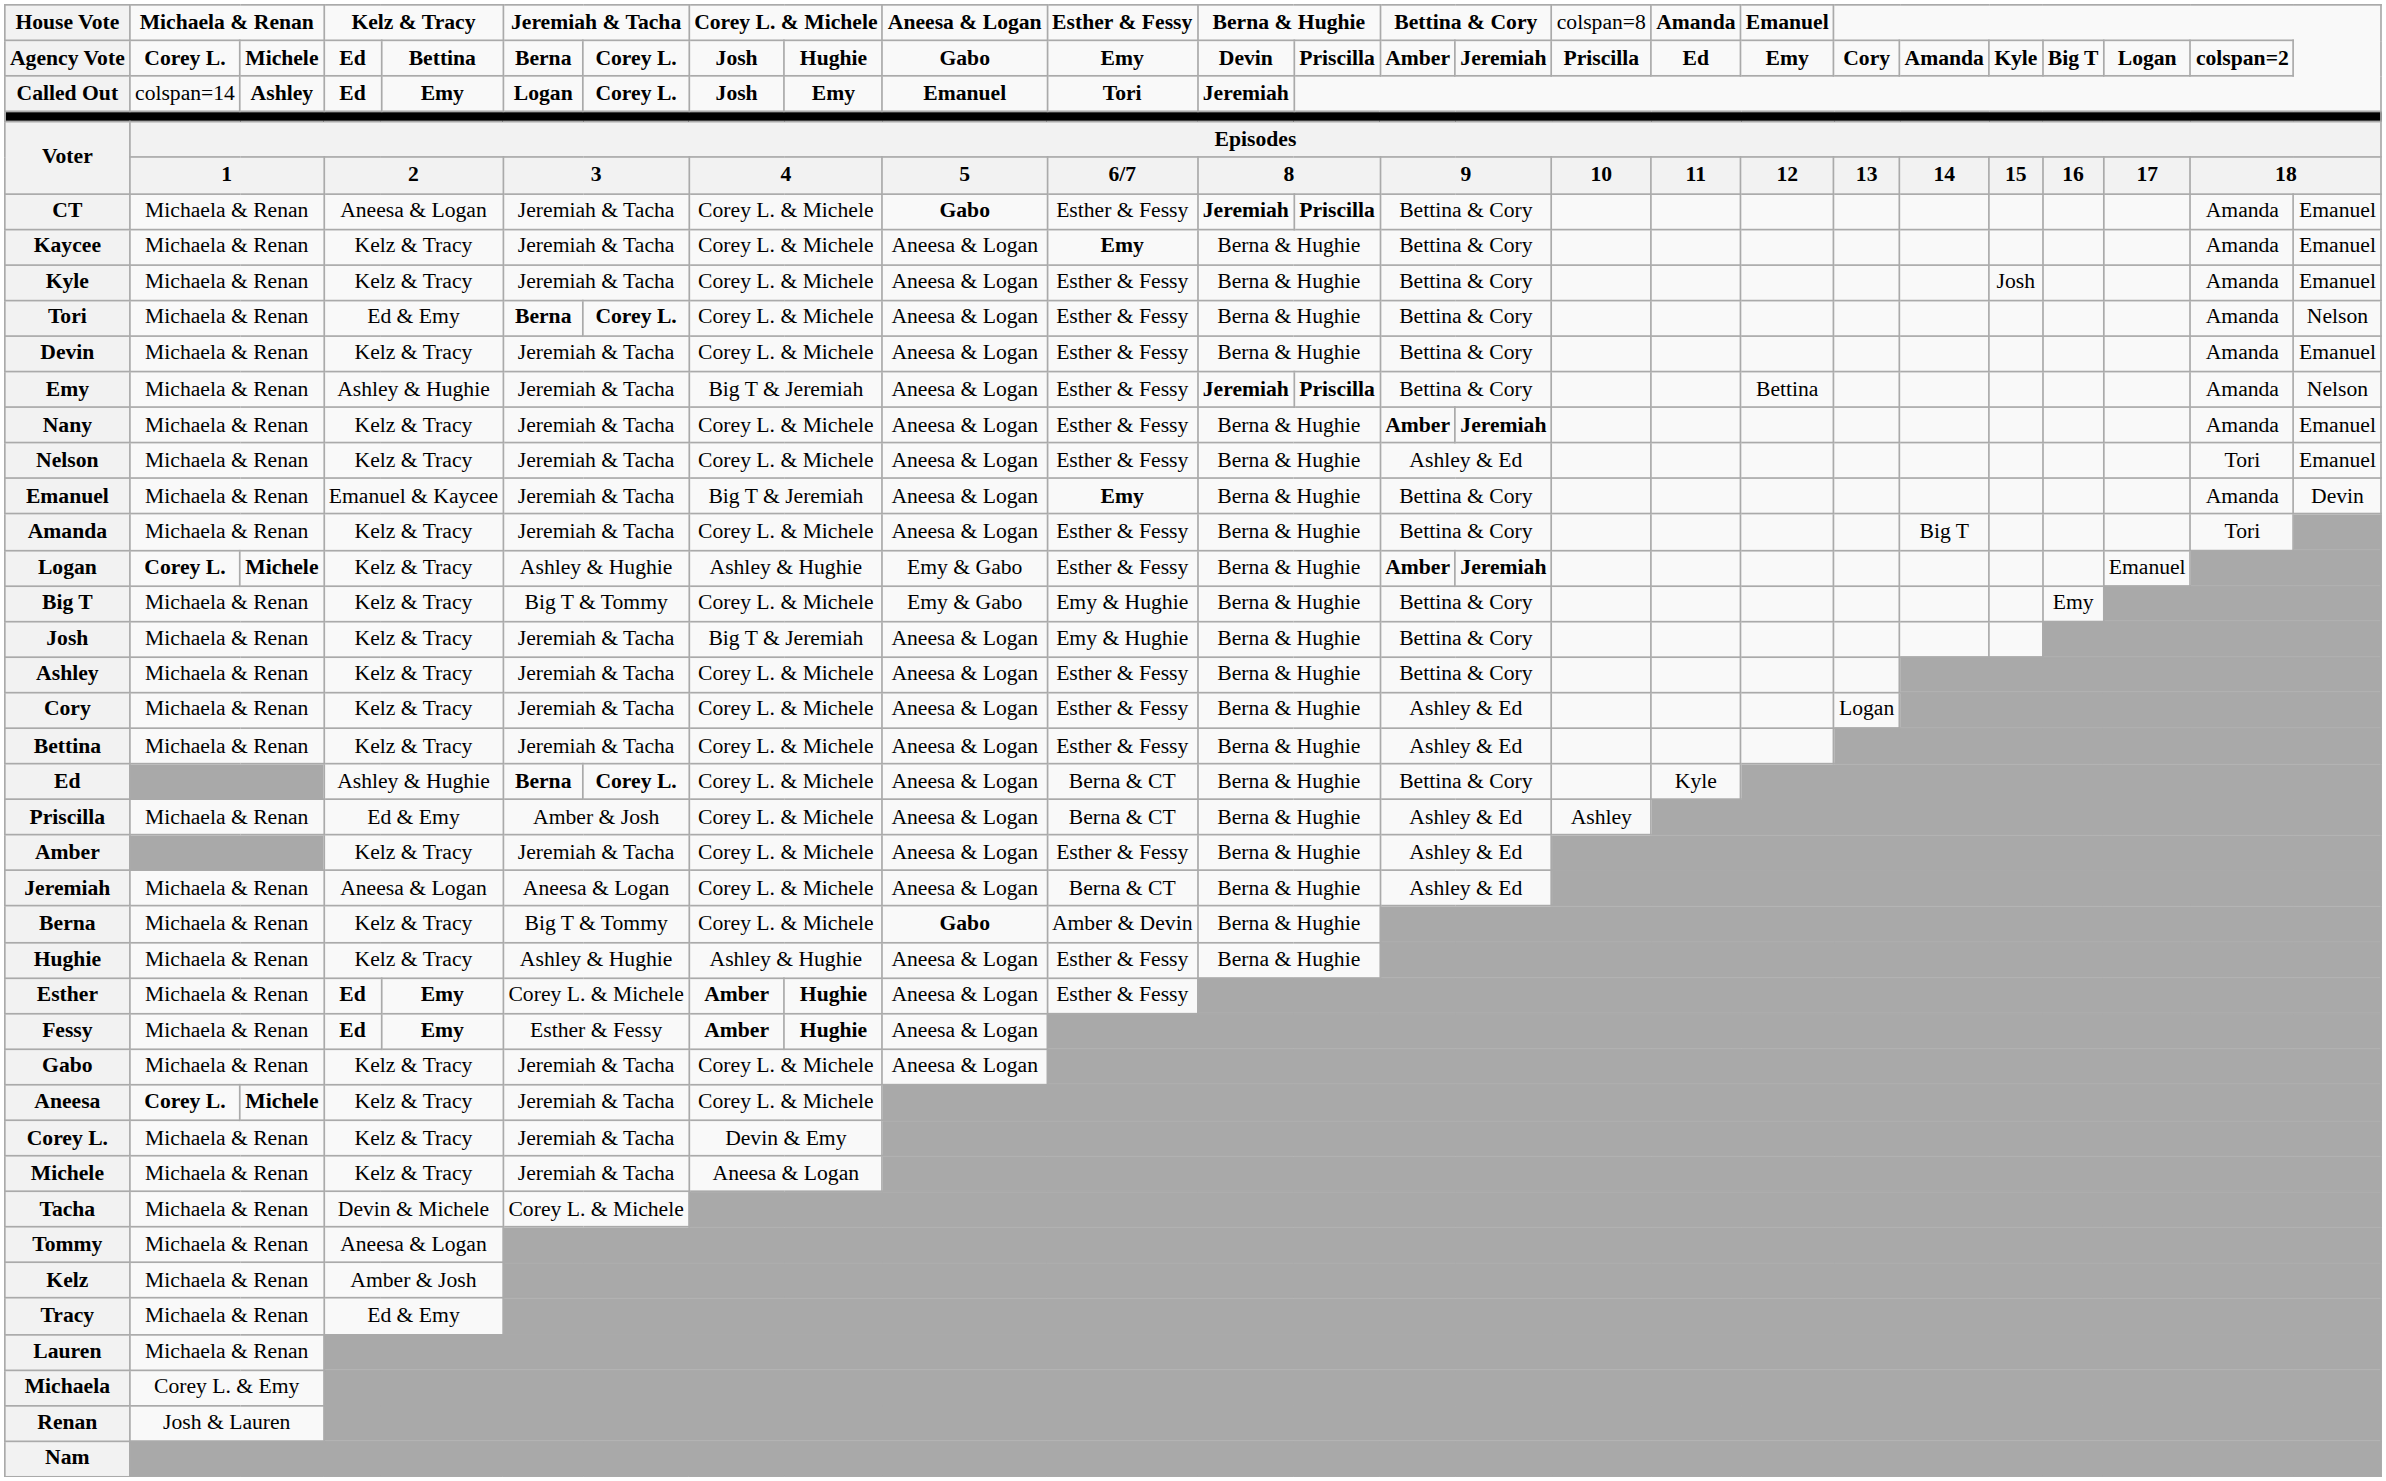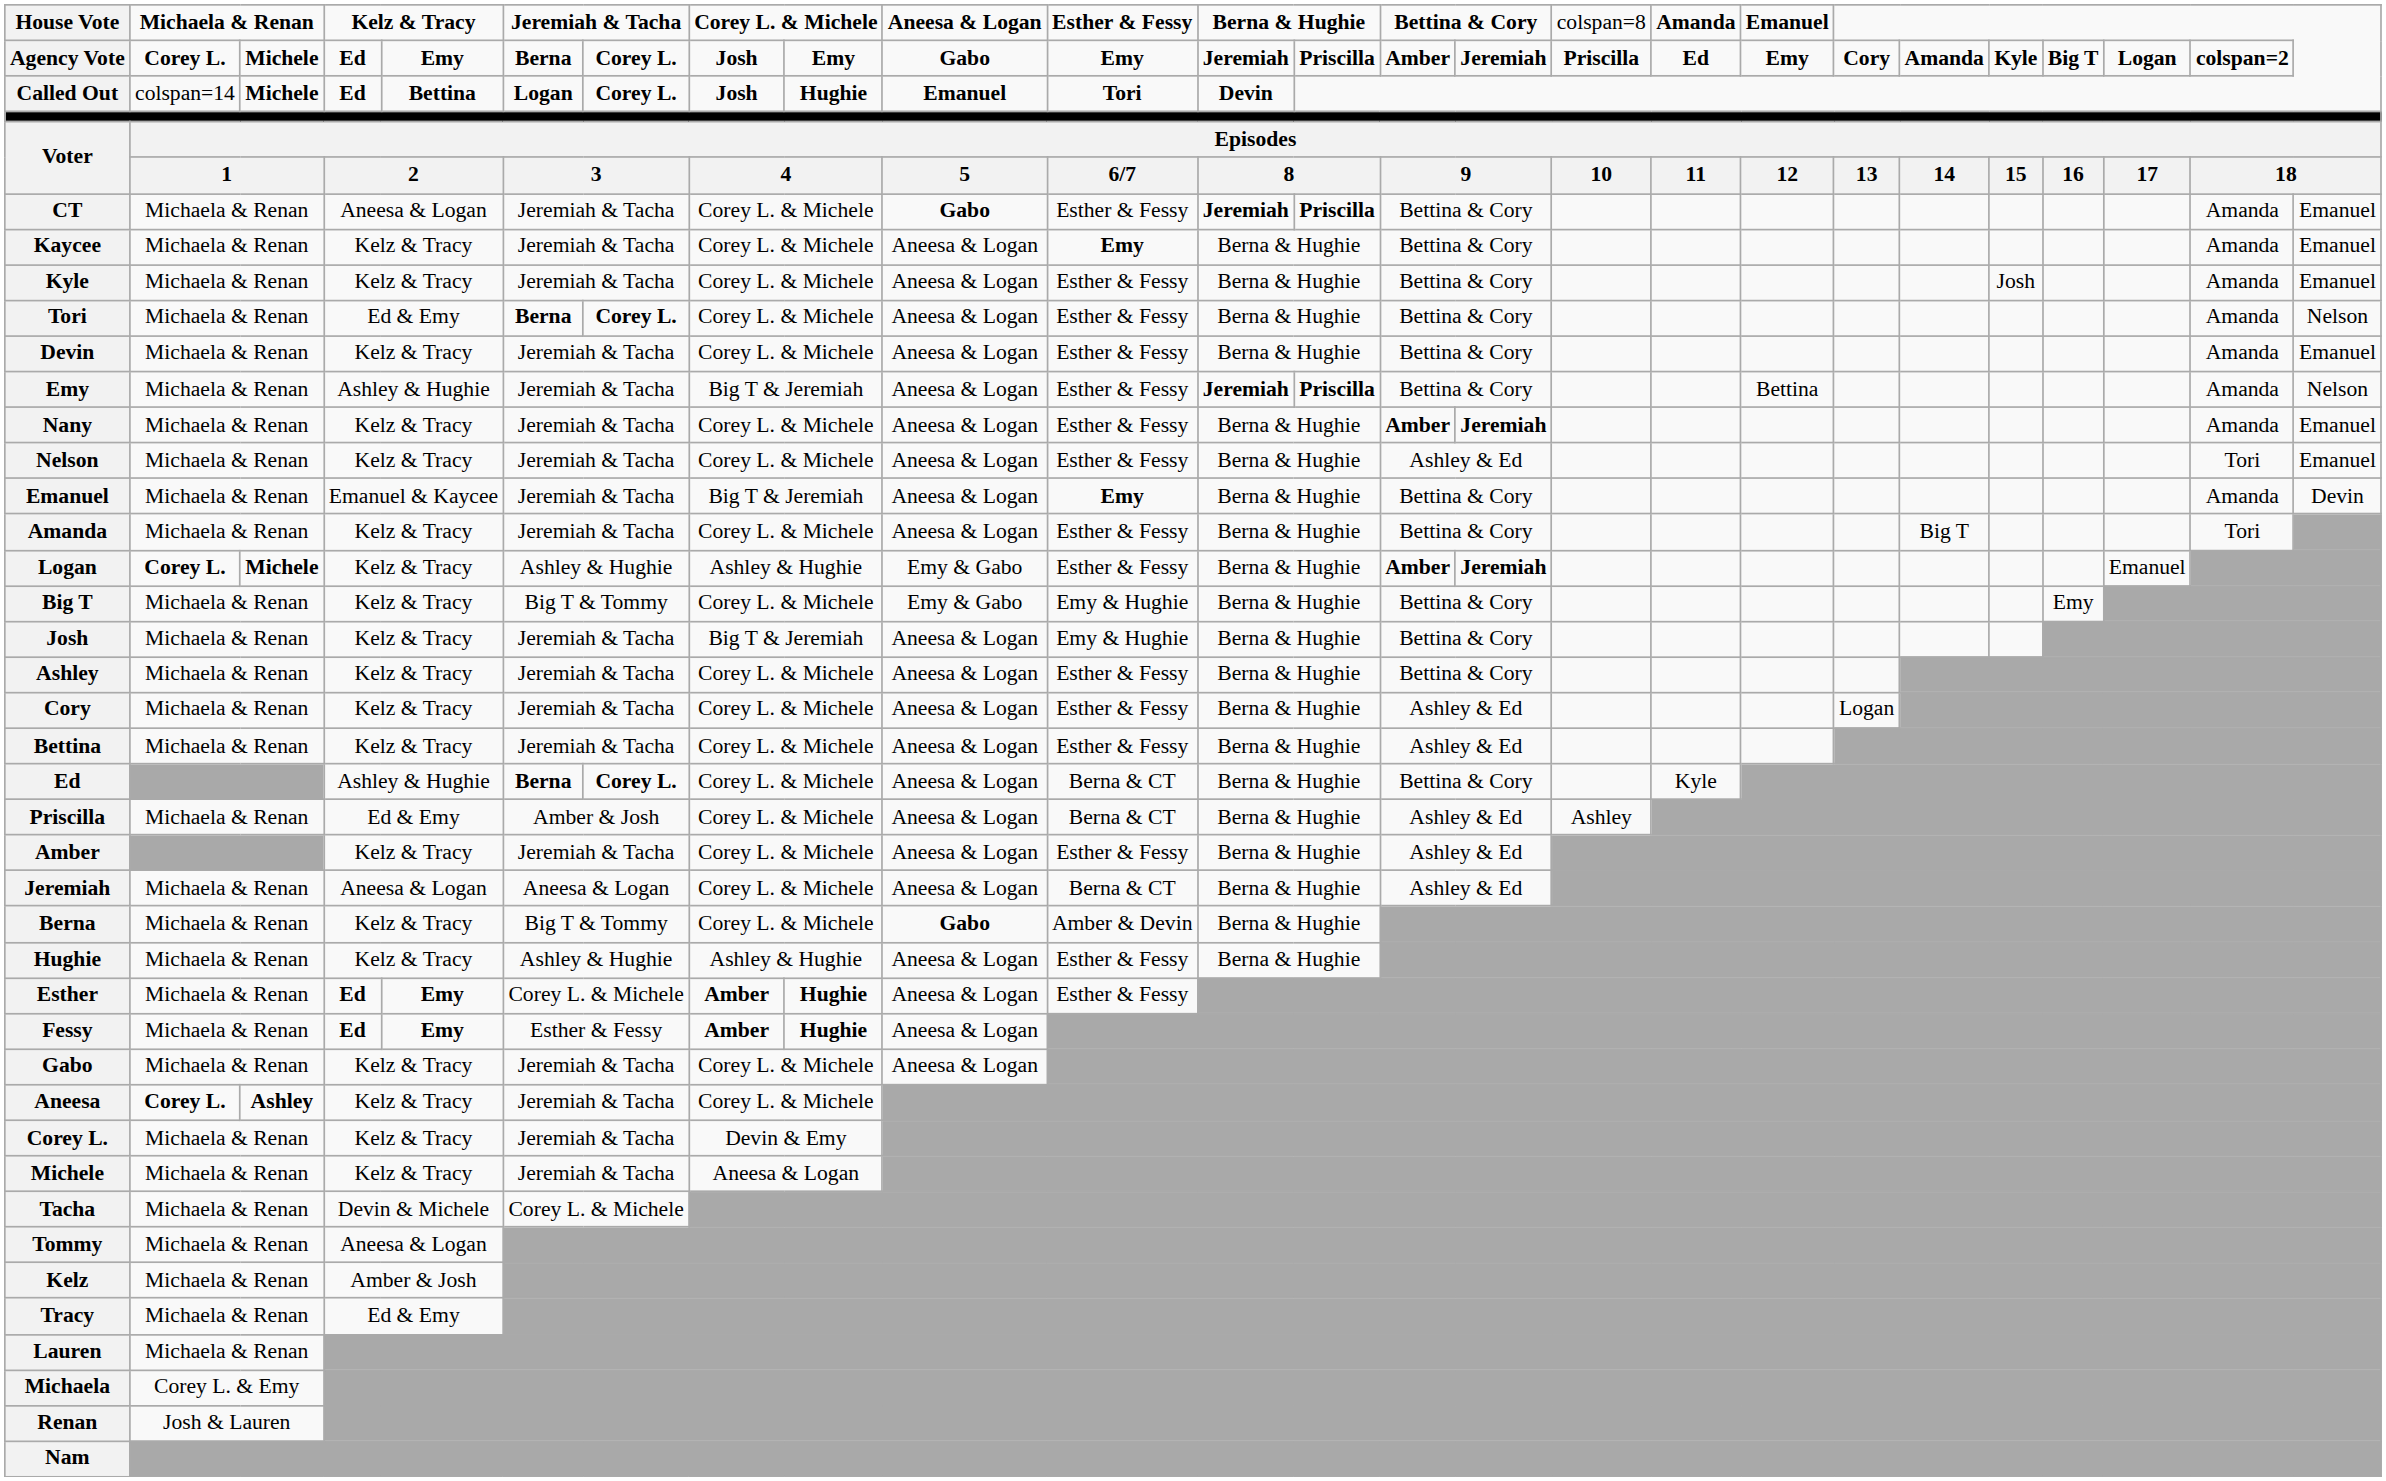(442, 57) Bettina -> (442, 57) Emy
(833, 57) Hughie -> (833, 57) Emy
(1246, 57) Devin -> (1246, 57) Jeremiah
(282, 93) Ashley -> (282, 93) Michele
(442, 93) Emy -> (442, 93) Bettina
(833, 93) Emy -> (833, 93) Hughie
(1246, 93) Jeremiah -> (1246, 93) Devin
(282, 1101) Michele -> (282, 1101) Ashley
